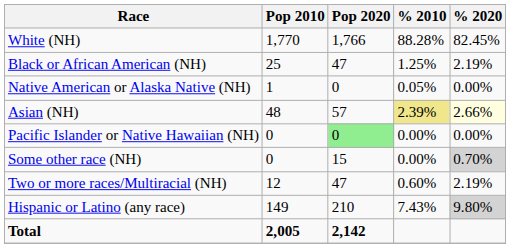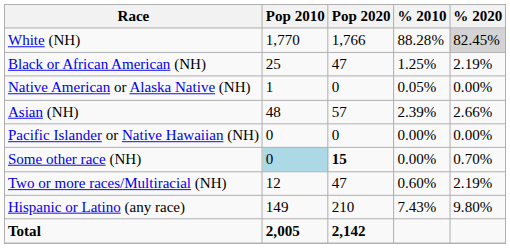(477, 40) no background -> (477, 40) lightgrey background
(417, 111) khaki background -> (417, 111) no background
(473, 111) lightyellow background -> (473, 111) no background
(335, 135) lightgreen background -> (335, 135) no background
(270, 159) no background -> (270, 159) lightblue background
(339, 159) normal -> (339, 159) bold
(473, 159) lightgrey background -> (473, 159) no background
(473, 207) lightgrey background -> (473, 207) no background
